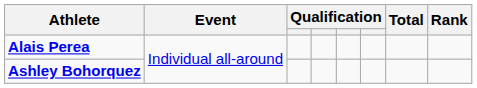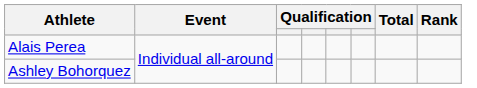(49, 48) bold -> (47, 48) normal
(74, 71) bold -> (69, 71) normal
